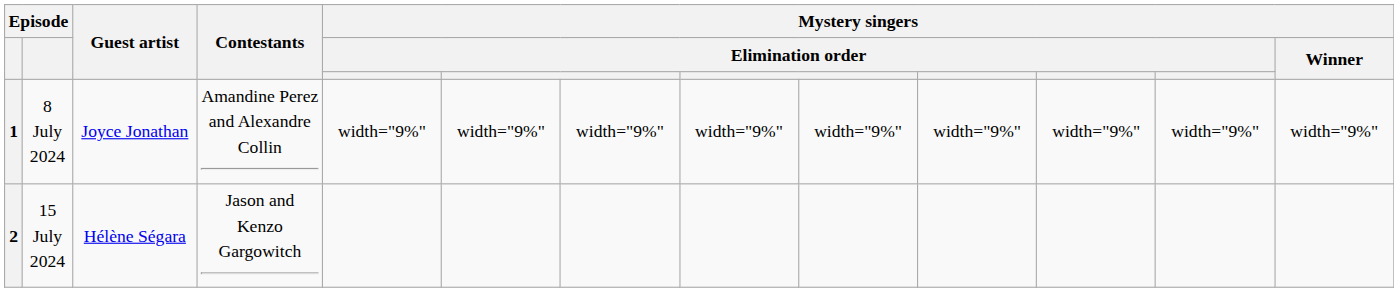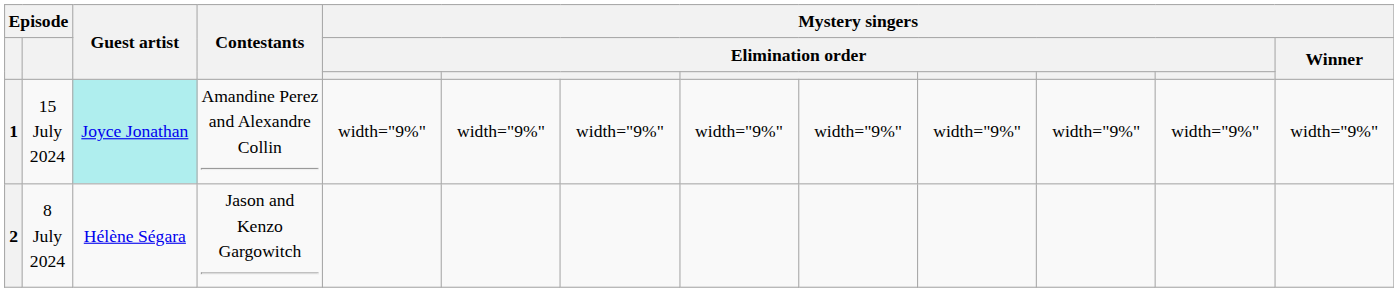(47, 131) 8 July 2024 -> (47, 131) 15 July 2024
(135, 131) no background -> (135, 131) paleturquoise background
(47, 235) 15 July 2024 -> (47, 235) 8 July 2024
